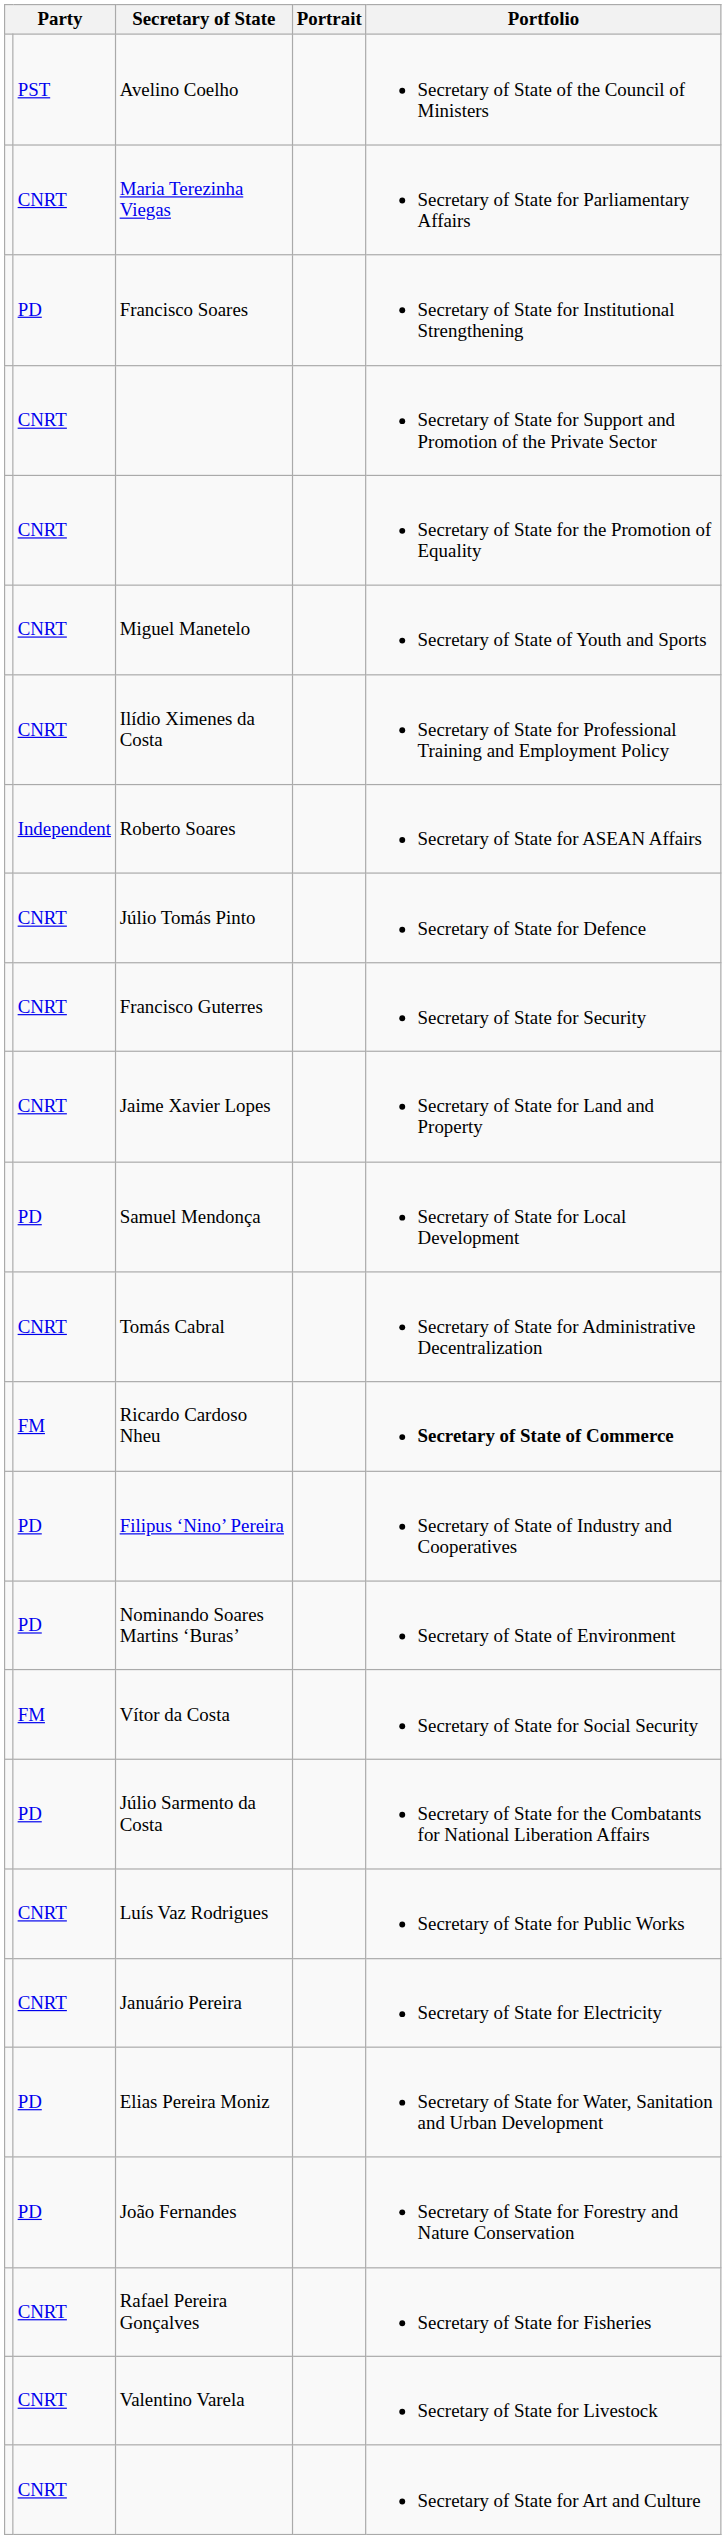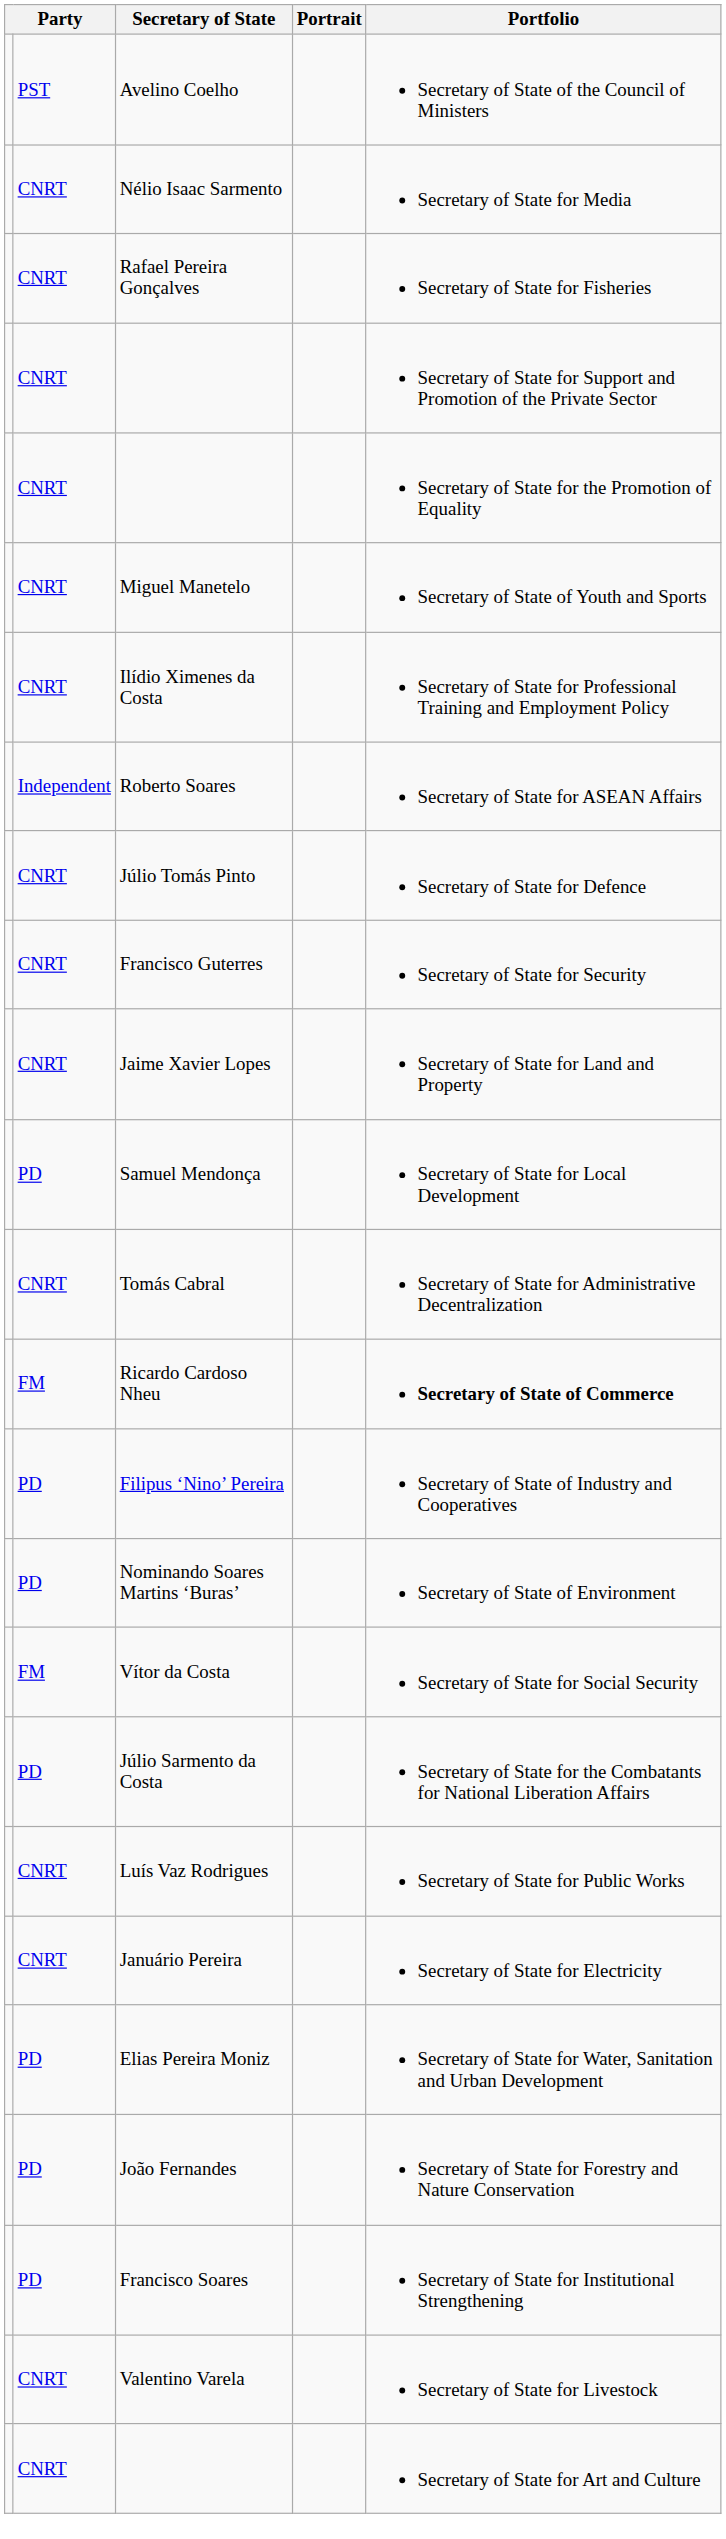- row: (42, 199)
+ row: (42, 189)
rows swapped: (30, 309) <-> (42, 2311)
